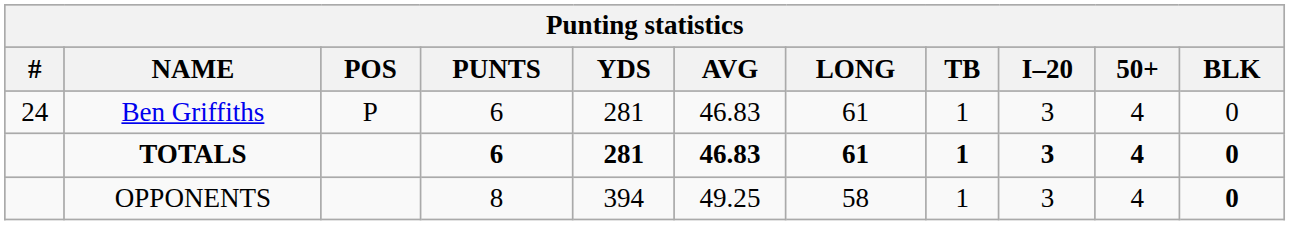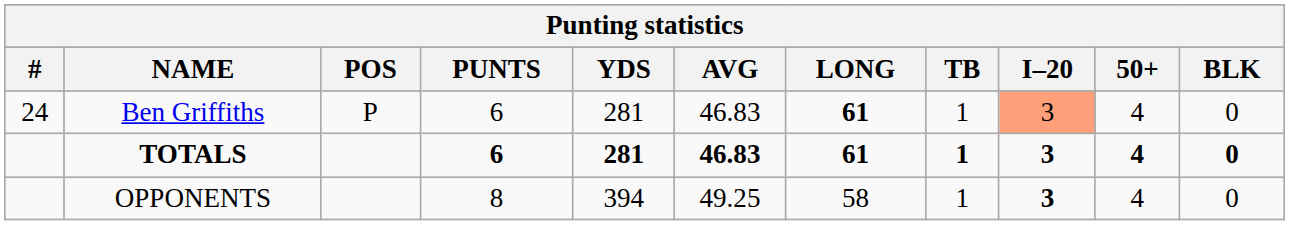(856, 111) normal -> (856, 111) bold
(1047, 111) no background -> (1047, 111) lightsalmon background
(1047, 197) normal -> (1047, 197) bold
(1232, 197) bold -> (1232, 197) normal
